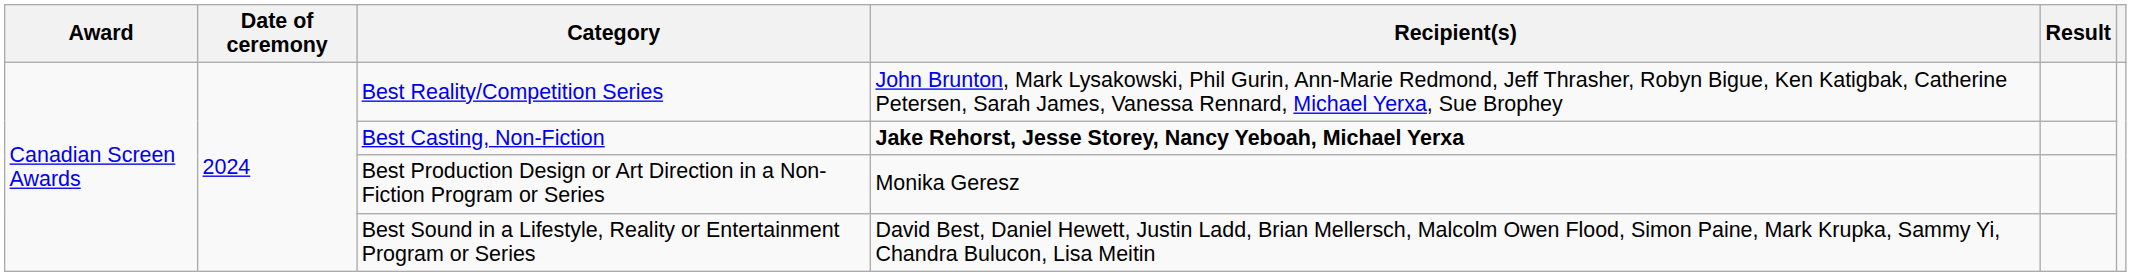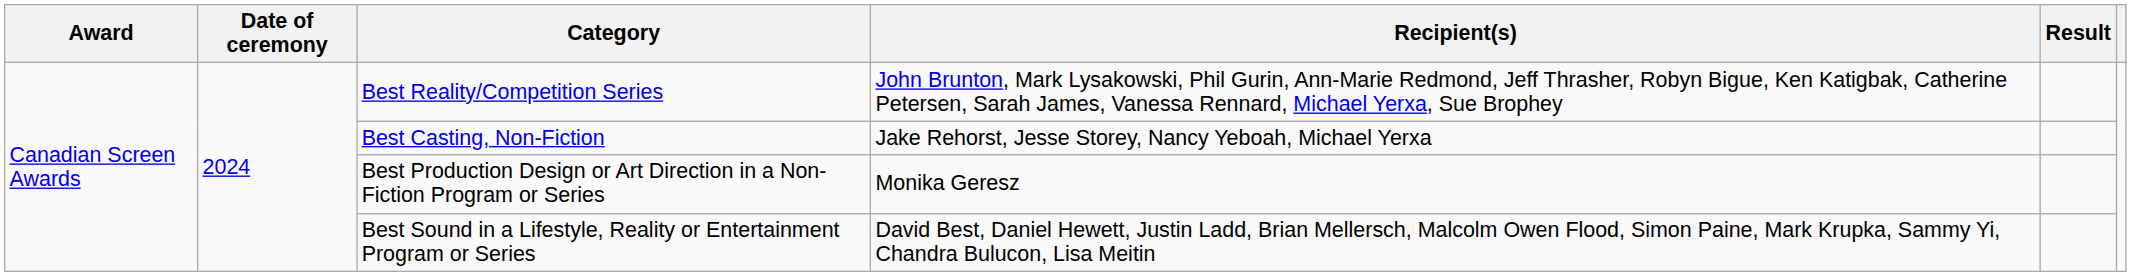(1170, 137) bold -> (1154, 137) normal
